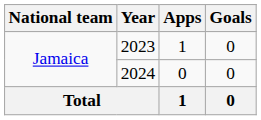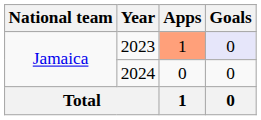(182, 45) no background -> (182, 45) lightsalmon background
(231, 45) no background -> (231, 45) lavender background
